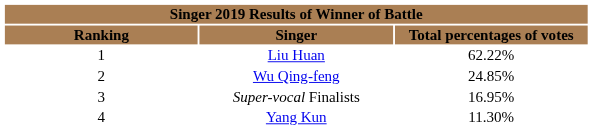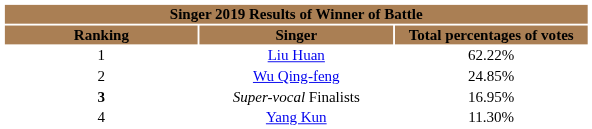(101, 97) normal -> (101, 97) bold
